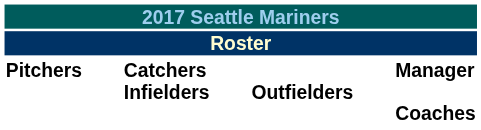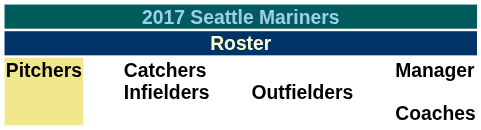(44, 70) no background -> (44, 70) khaki background
